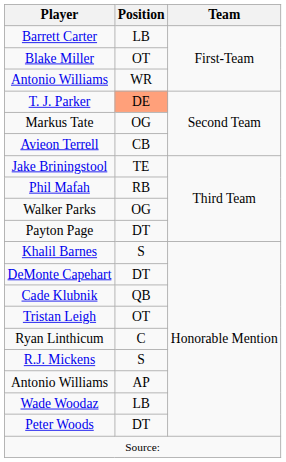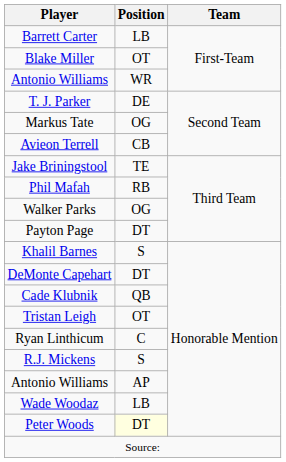(141, 101) lightsalmon background -> (141, 101) no background
(141, 425) no background -> (141, 425) lightyellow background
